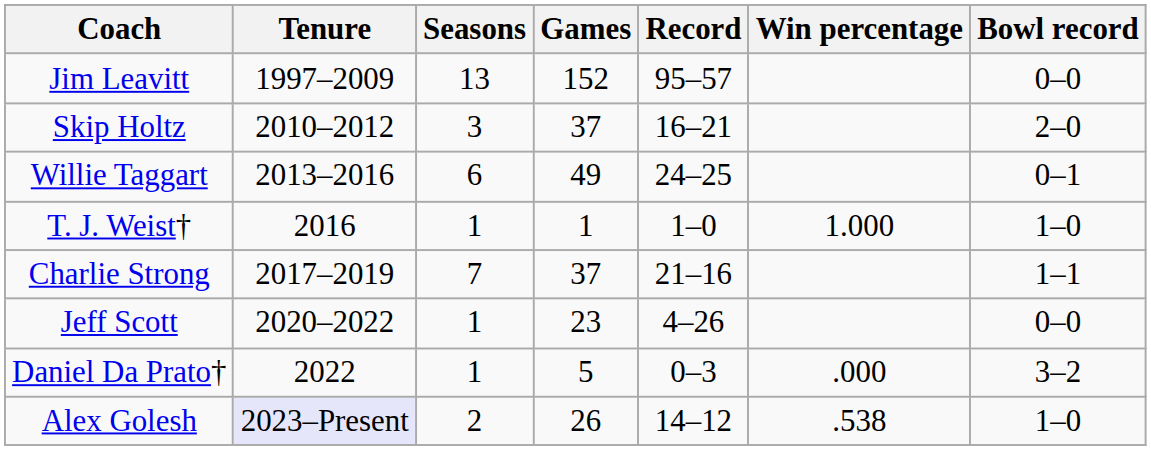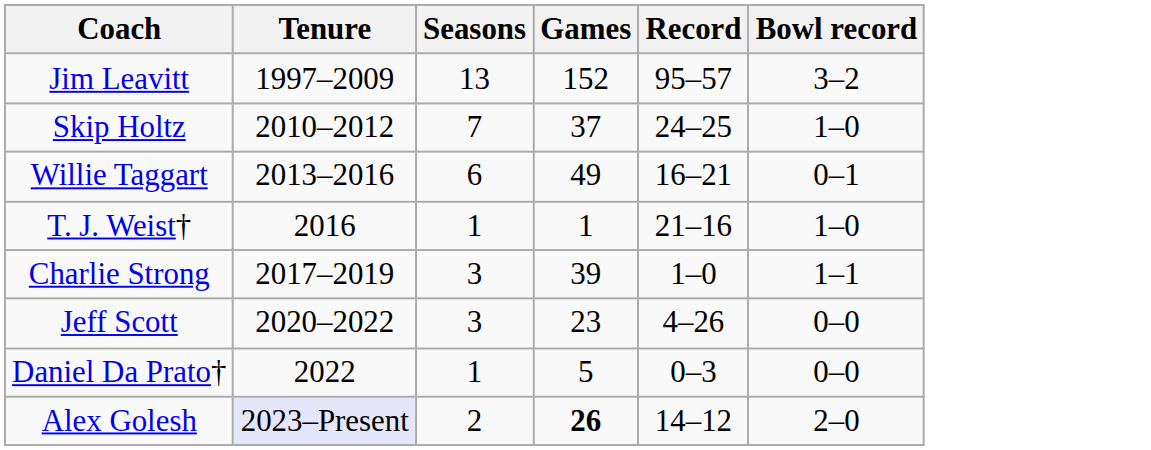- column: (859, 28)
(1058, 77) 0–0 -> (836, 77) 3–2
(475, 126) 3 -> (475, 126) 7
(693, 126) 16–21 -> (693, 126) 24–25
(1058, 126) 2–0 -> (836, 126) 1–0
(693, 175) 24–25 -> (693, 175) 16–21
(693, 224) 1–0 -> (693, 224) 21–16
(475, 273) 7 -> (475, 273) 3
(586, 273) 37 -> (586, 273) 39
(693, 273) 21–16 -> (693, 273) 1–0
(475, 322) 1 -> (475, 322) 3
(1058, 371) 3–2 -> (836, 371) 0–0
(586, 420) normal -> (586, 420) bold
(1058, 420) 1–0 -> (836, 420) 2–0
